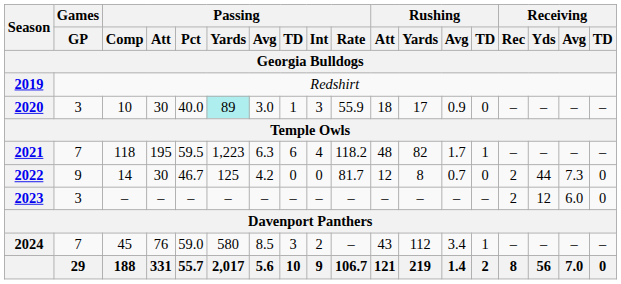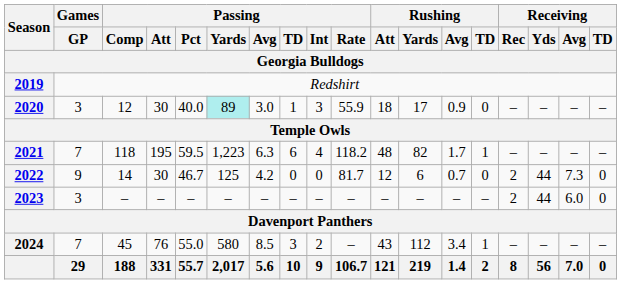(125, 107) 10 -> (125, 107) 12
(420, 175) 8 -> (420, 175) 6
(544, 198) 12 -> (544, 198) 44
(191, 244) 59.0 -> (191, 244) 55.0
